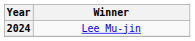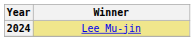(111, 29) no background -> (111, 29) khaki background
